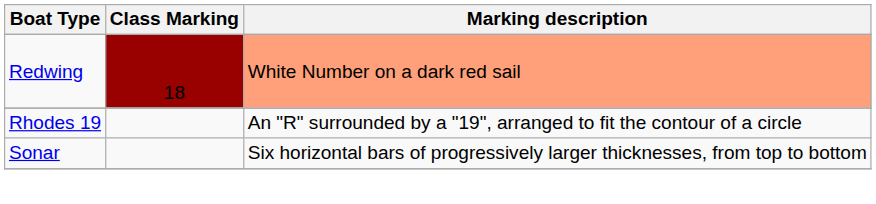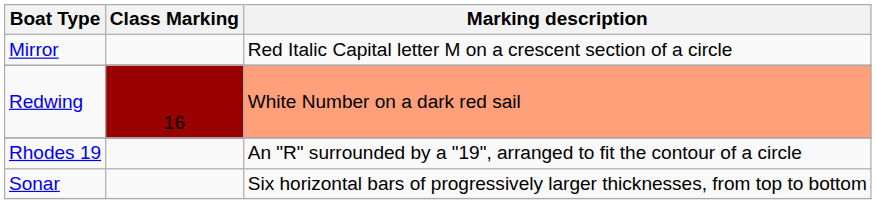+ row: (34, 49)
(174, 92) 18 -> (174, 122) 16
